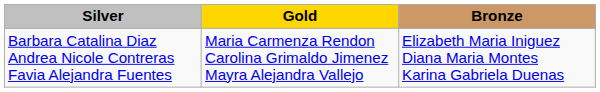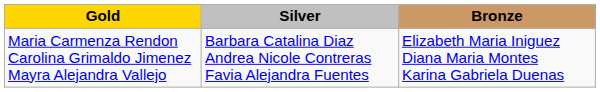columns swapped: (300, 16) <-> (103, 16)
